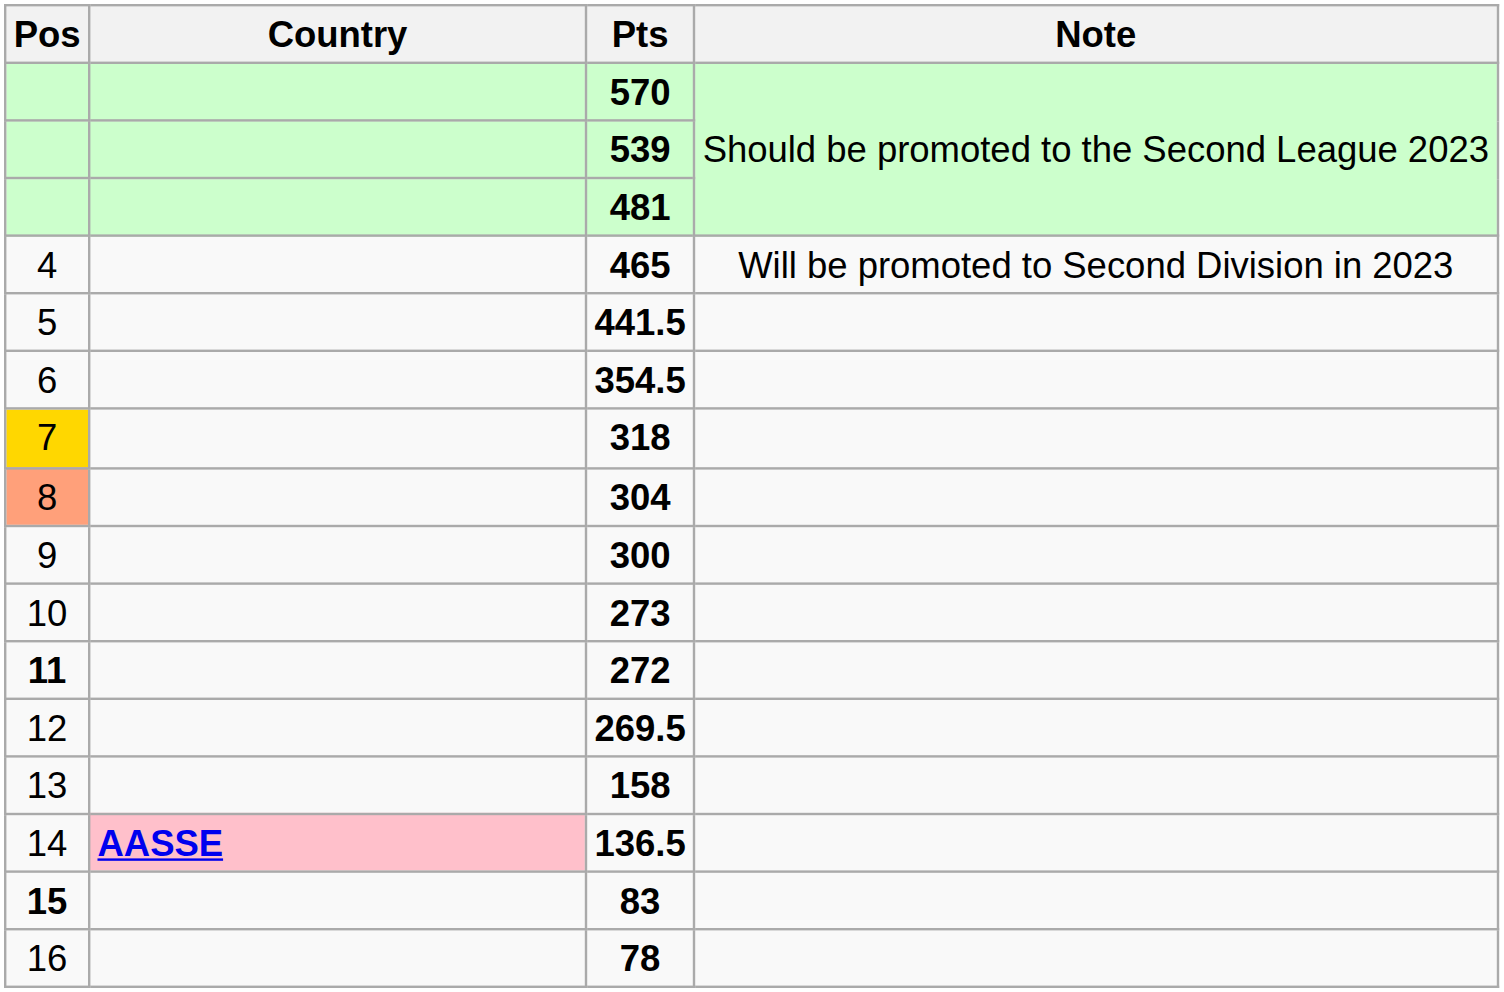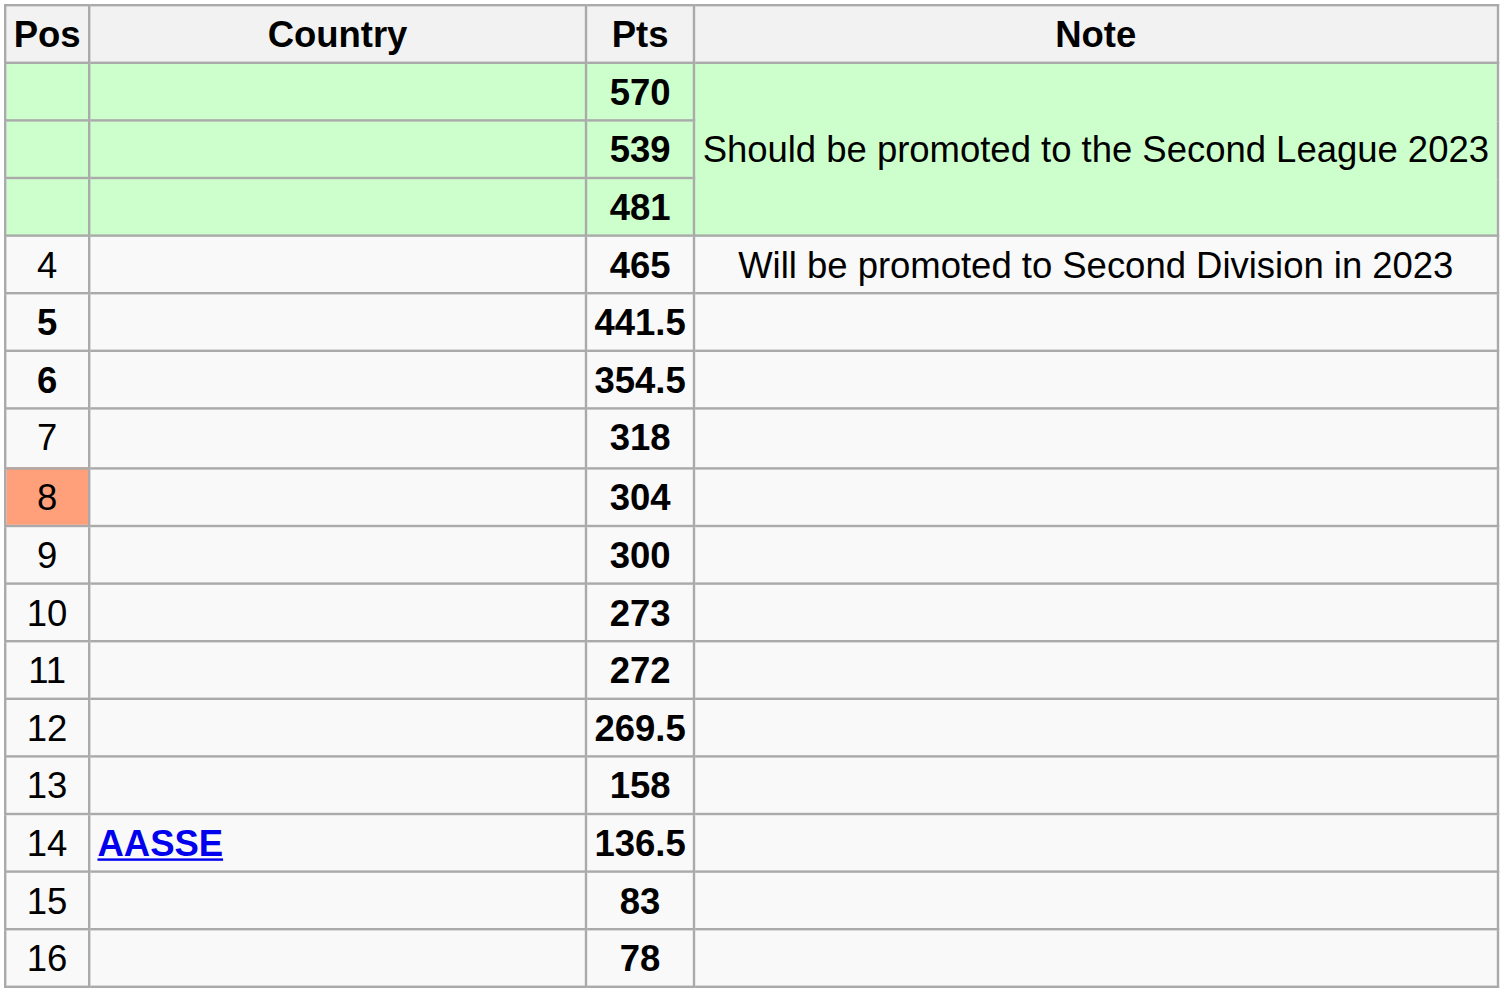(47, 323) normal -> (47, 323) bold
(47, 381) normal -> (47, 381) bold
(47, 439) gold background -> (47, 439) no background
(47, 670) bold -> (47, 670) normal
(160, 843) pink background -> (160, 843) no background
(47, 901) bold -> (47, 901) normal
